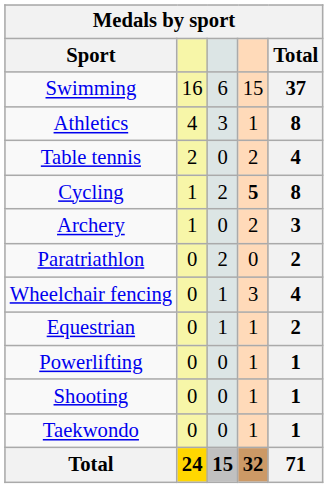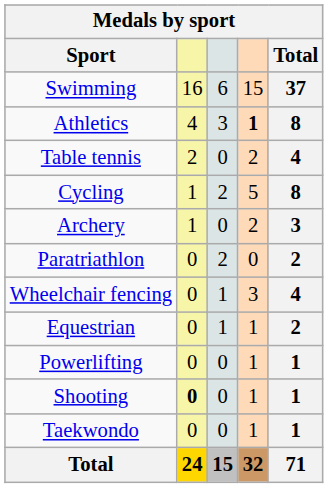(253, 123) normal -> (253, 123) bold
(253, 191) bold -> (253, 191) normal
(192, 396) normal -> (192, 396) bold
